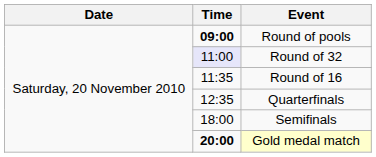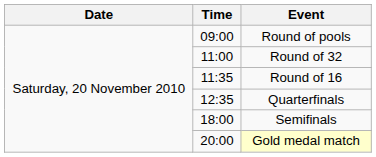(217, 36) bold -> (217, 36) normal
(217, 57) lavender background -> (217, 57) no background
(217, 141) bold -> (217, 141) normal
